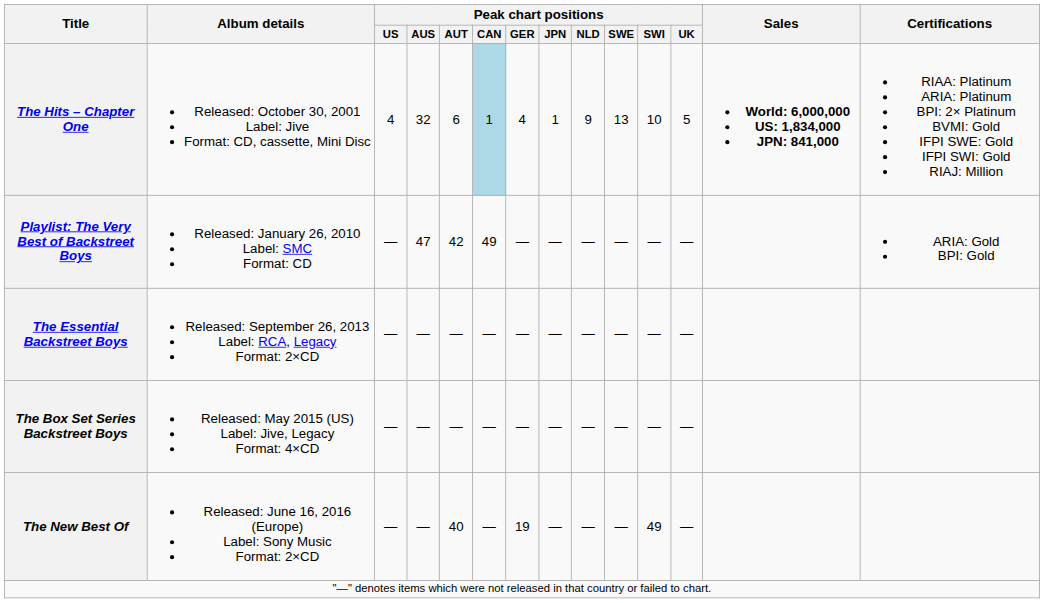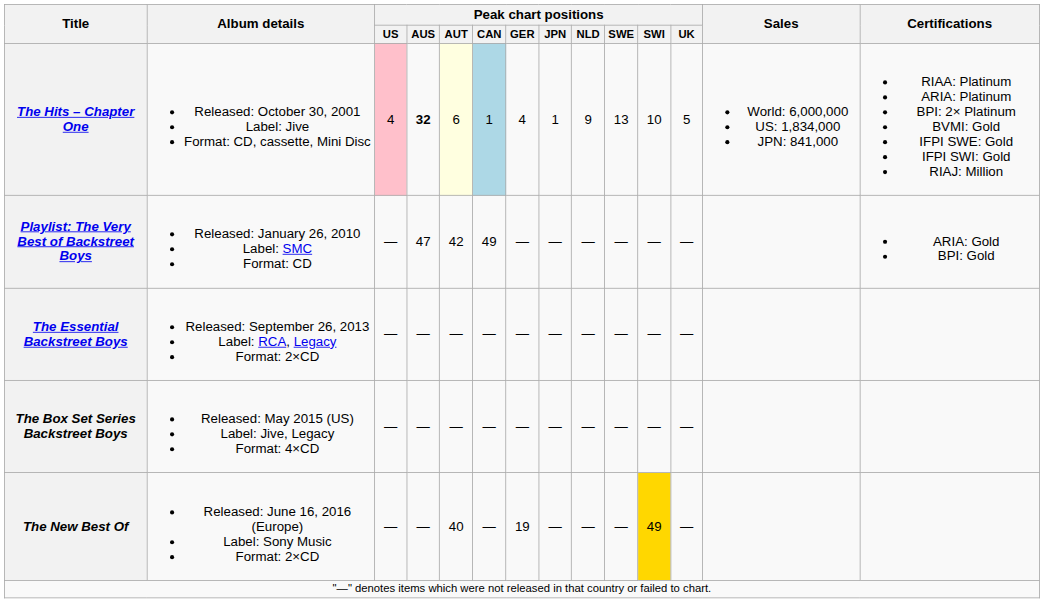(391, 119) no background -> (391, 119) pink background
(423, 119) normal -> (423, 119) bold
(456, 119) no background -> (456, 119) lightyellow background
(781, 127) bold -> (781, 127) normal
(654, 526) no background -> (654, 526) gold background
